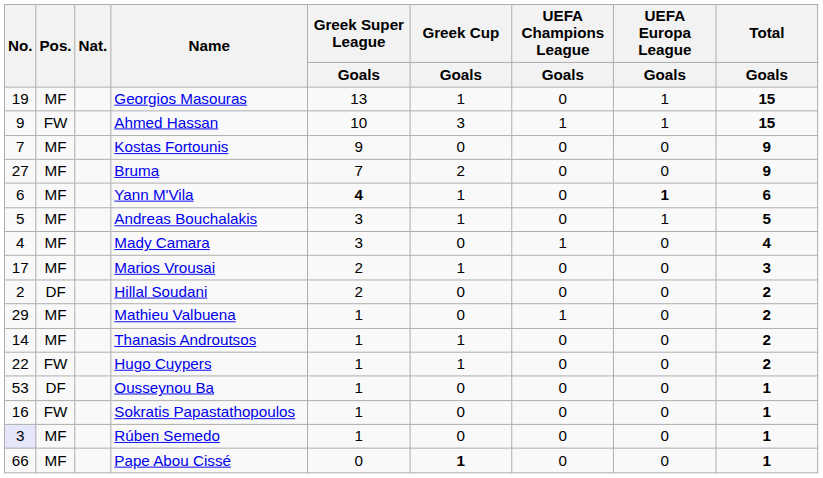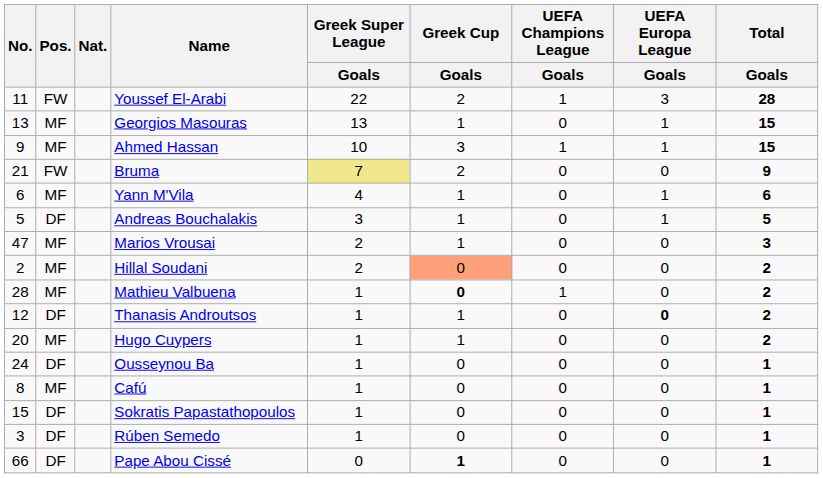+ row: (170, 98)
(20, 98) 19 -> (20, 123) 13
(56, 123) FW -> (56, 147) MF
- row: (171, 147)
(20, 171) 27 -> (20, 171) 21
(56, 171) MF -> (56, 171) FW
(359, 171) no background -> (359, 171) khaki background
(359, 195) bold -> (359, 195) normal
(665, 195) bold -> (665, 195) normal
(56, 219) MF -> (56, 219) DF
- row: (162, 243)
(20, 267) 17 -> (20, 243) 47
(56, 291) DF -> (56, 267) MF
(461, 291) no background -> (461, 267) lightsalmon background
(20, 315) 29 -> (20, 291) 28
(461, 315) normal -> (461, 291) bold
(20, 340) 14 -> (20, 315) 12
(56, 340) MF -> (56, 315) DF
(665, 340) normal -> (665, 315) bold
(20, 364) 22 -> (20, 340) 20
(56, 364) FW -> (56, 340) MF
(20, 388) 53 -> (20, 364) 24
+ row: (130, 388)
(20, 412) 16 -> (20, 412) 15
(56, 412) FW -> (56, 412) DF
(20, 436) lavender background -> (20, 436) no background
(56, 436) MF -> (56, 436) DF
(56, 460) MF -> (56, 460) DF
